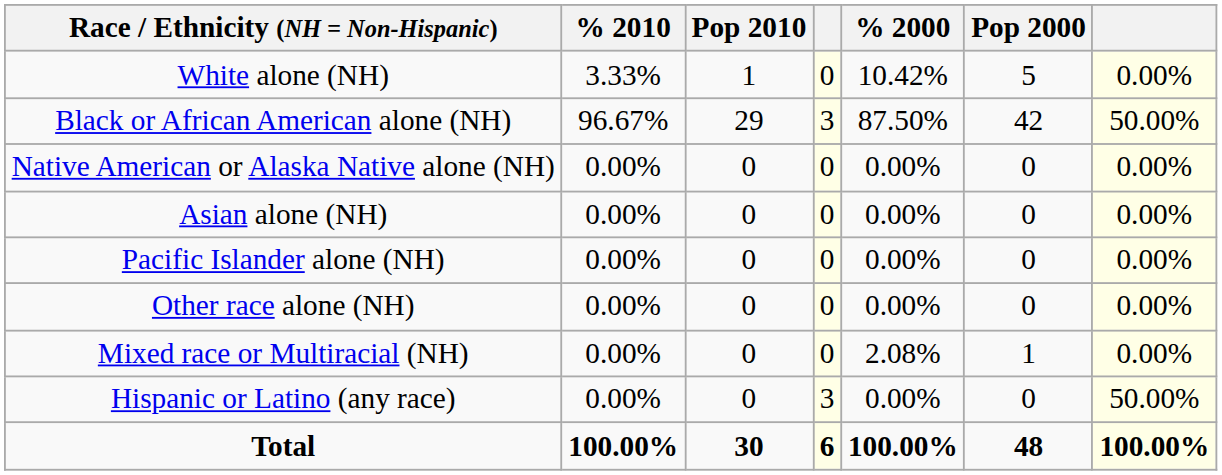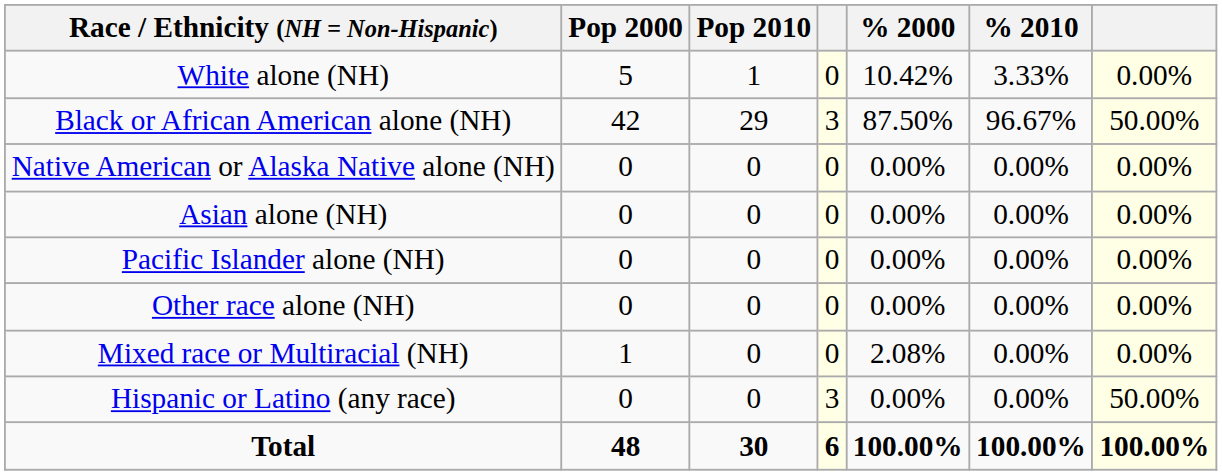columns swapped: (1029, 27) <-> (623, 27)
